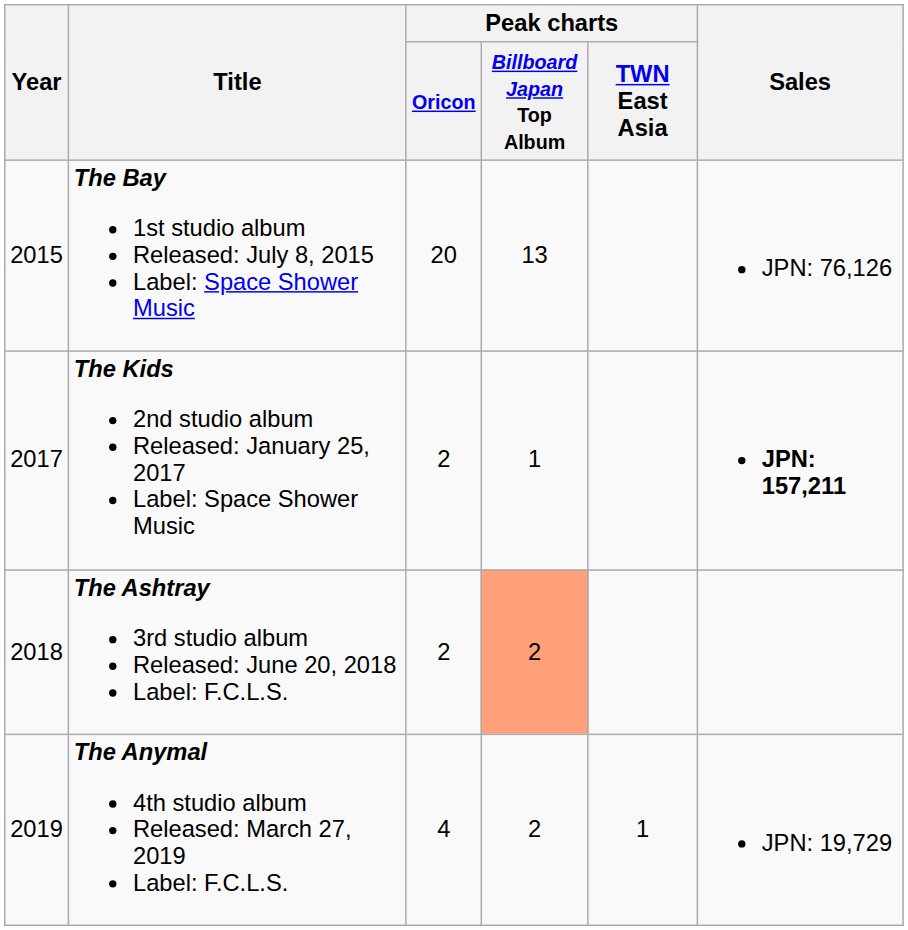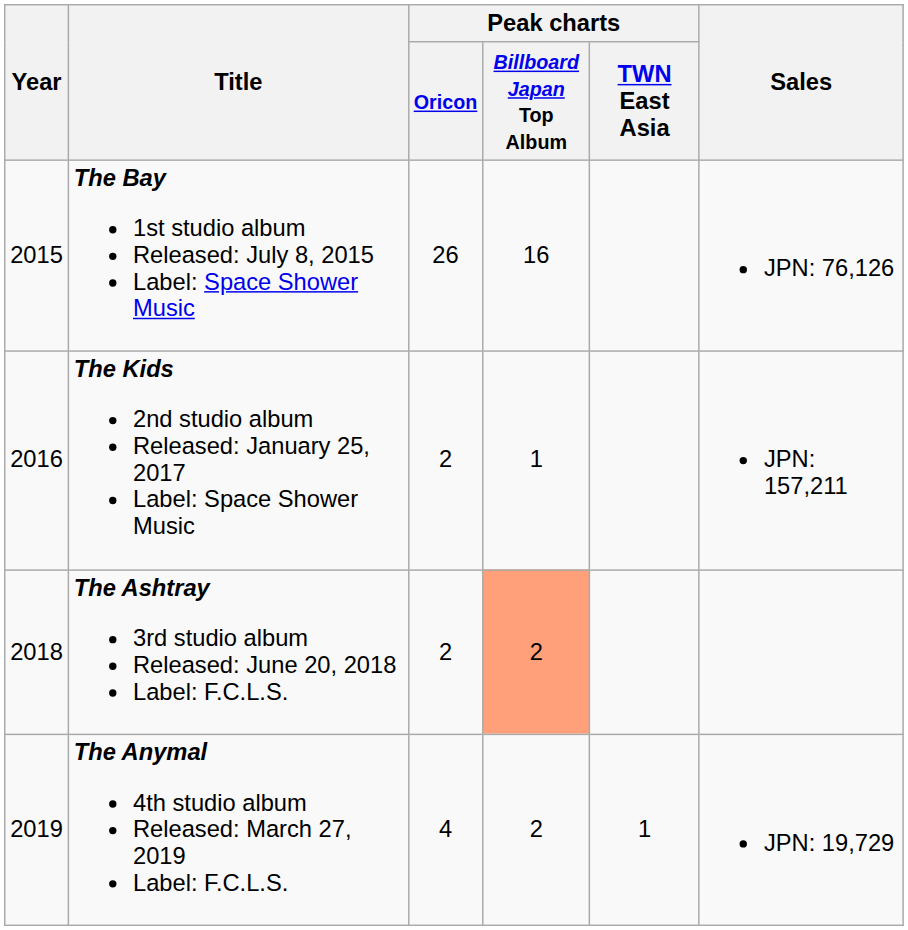(444, 255) 20 -> (445, 255) 26
(535, 255) 13 -> (536, 255) 16
(37, 460) 2017 -> (37, 460) 2016
(800, 474) bold -> (801, 474) normal
